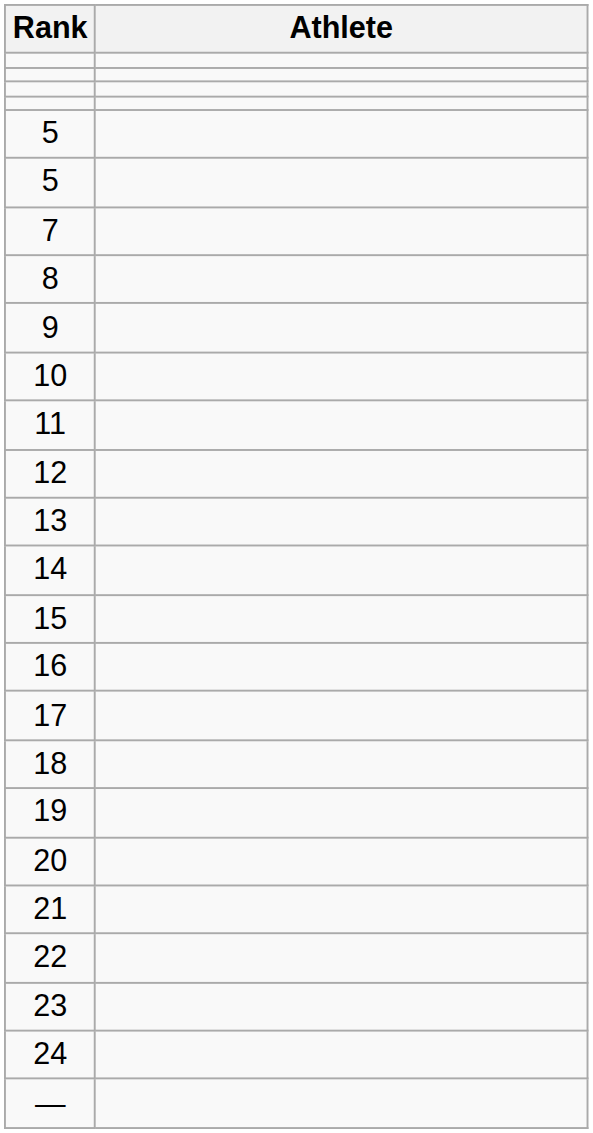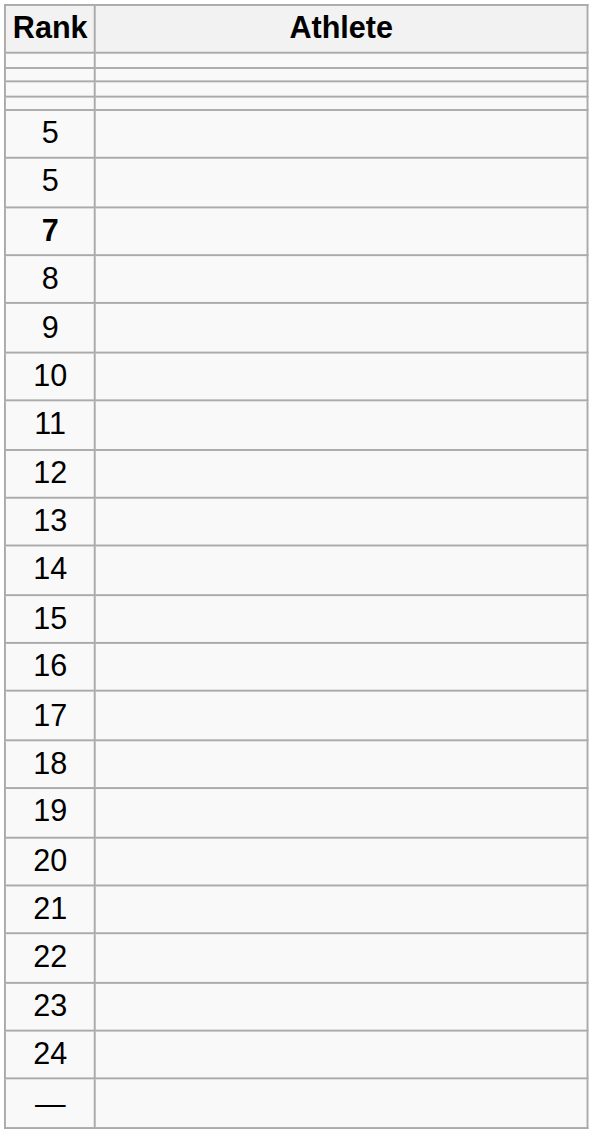(50, 230) normal -> (50, 230) bold
